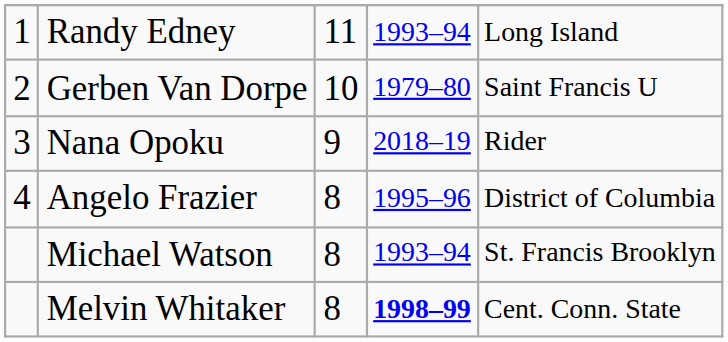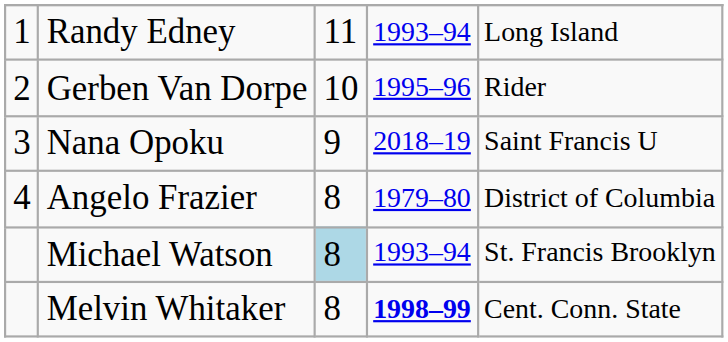(422, 87) 1979–80 -> (422, 87) 1995–96
(571, 87) Saint Francis U -> (515, 87) Rider
(515, 142) Rider -> (571, 142) Saint Francis U
(422, 198) 1995–96 -> (422, 198) 1979–80
(332, 253) no background -> (332, 253) lightblue background
